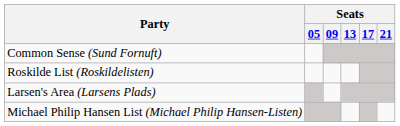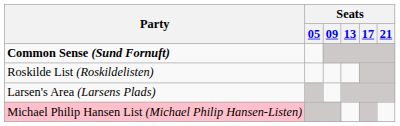(84, 53) normal -> (89, 53) bold
(155, 111) no background -> (155, 111) pink background
